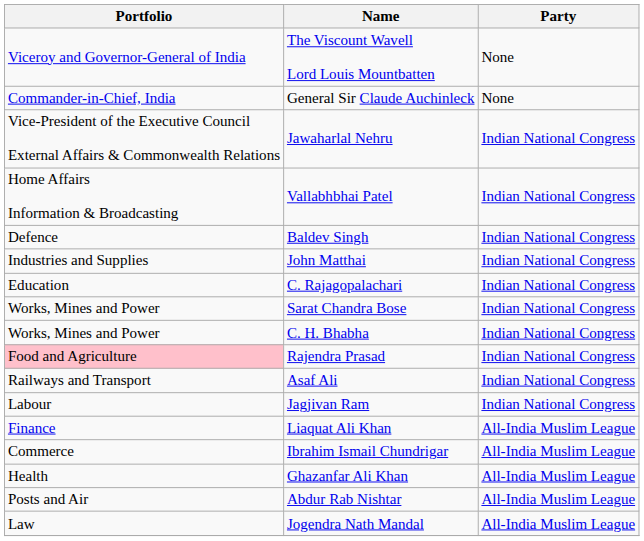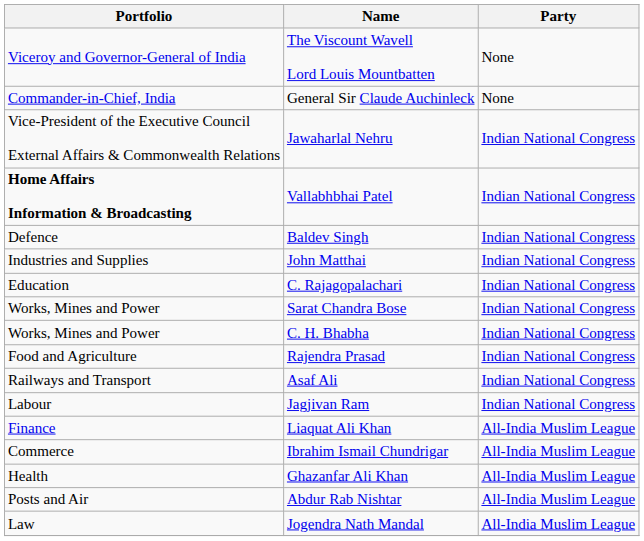(93, 196) normal -> (100, 196) bold
(72, 356) pink background -> (72, 356) no background
